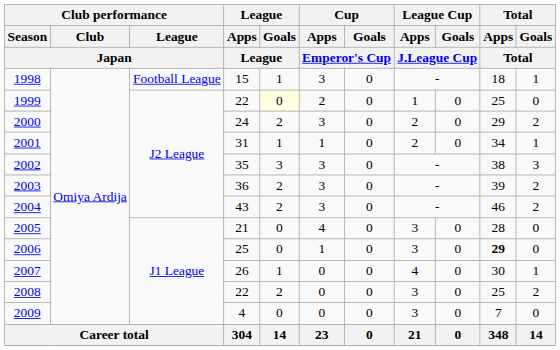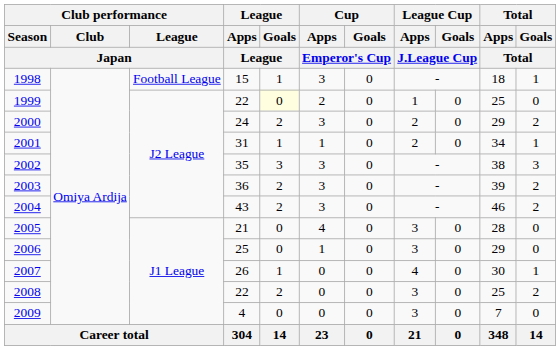(498, 249) bold -> (498, 249) normal
